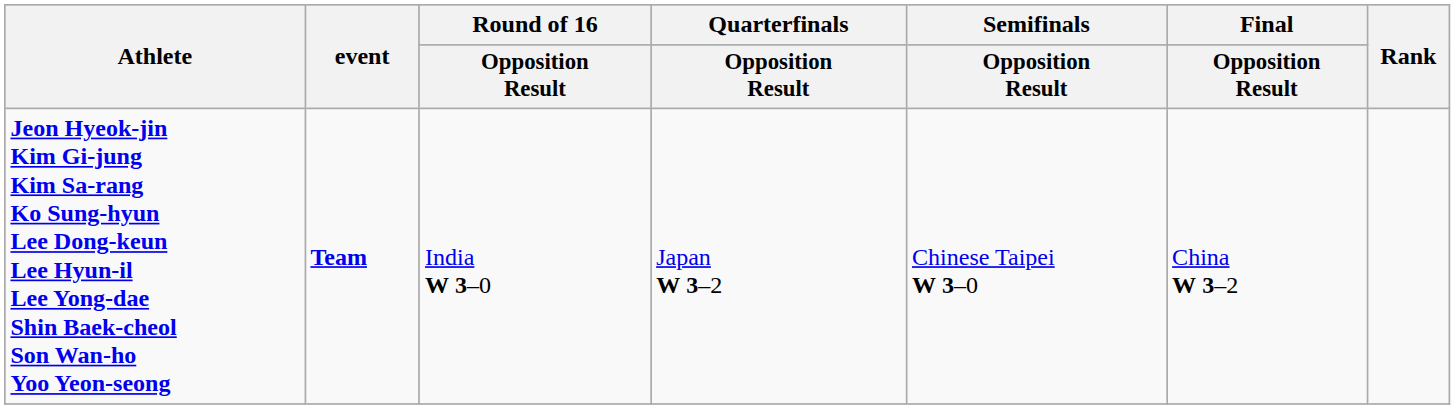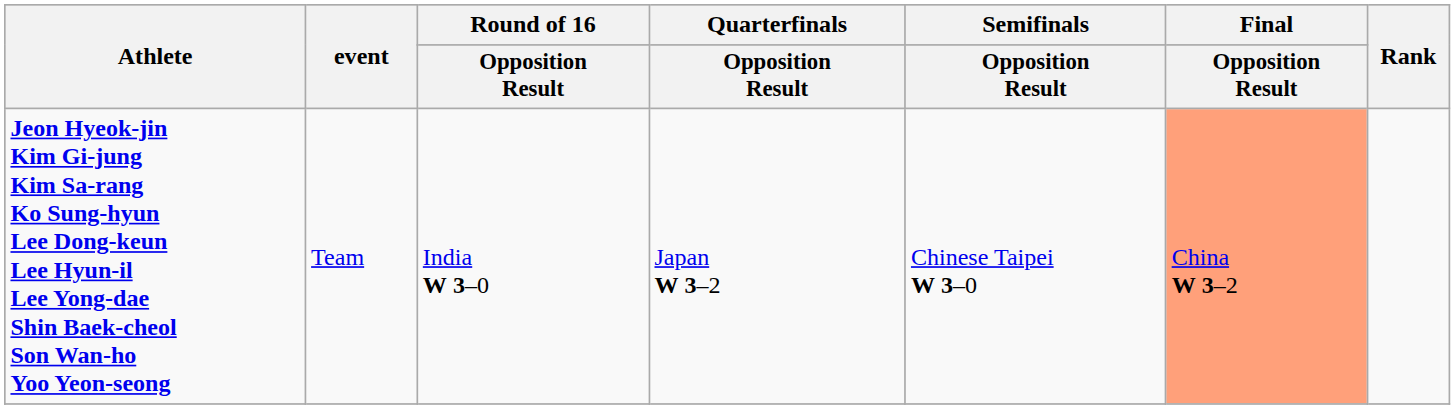(339, 256) bold -> (338, 256) normal
(1205, 270) no background -> (1205, 270) lightsalmon background
